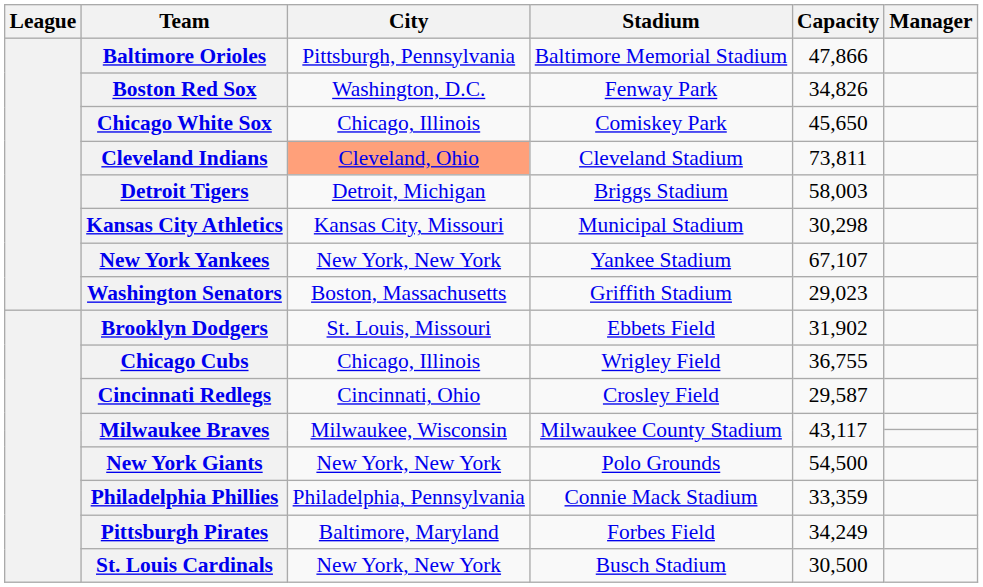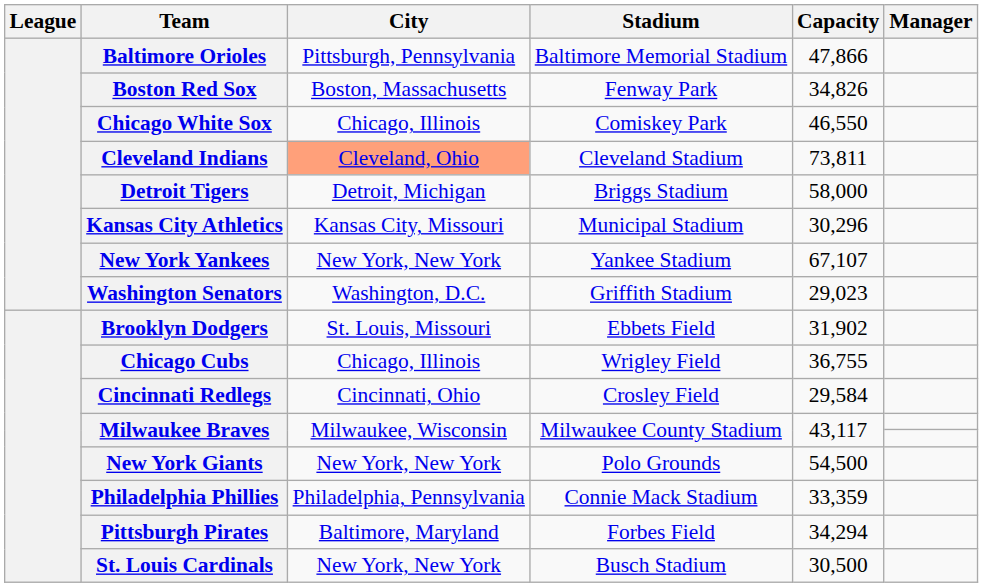(409, 89) Washington, D.C. -> (409, 89) Boston, Massachusetts
(838, 123) 45,650 -> (838, 123) 46,550
(838, 191) 58,003 -> (838, 191) 58,000
(838, 225) 30,298 -> (838, 225) 30,296
(409, 293) Boston, Massachusetts -> (409, 293) Washington, D.C.
(838, 395) 29,587 -> (838, 395) 29,584
(838, 531) 34,249 -> (838, 531) 34,294
